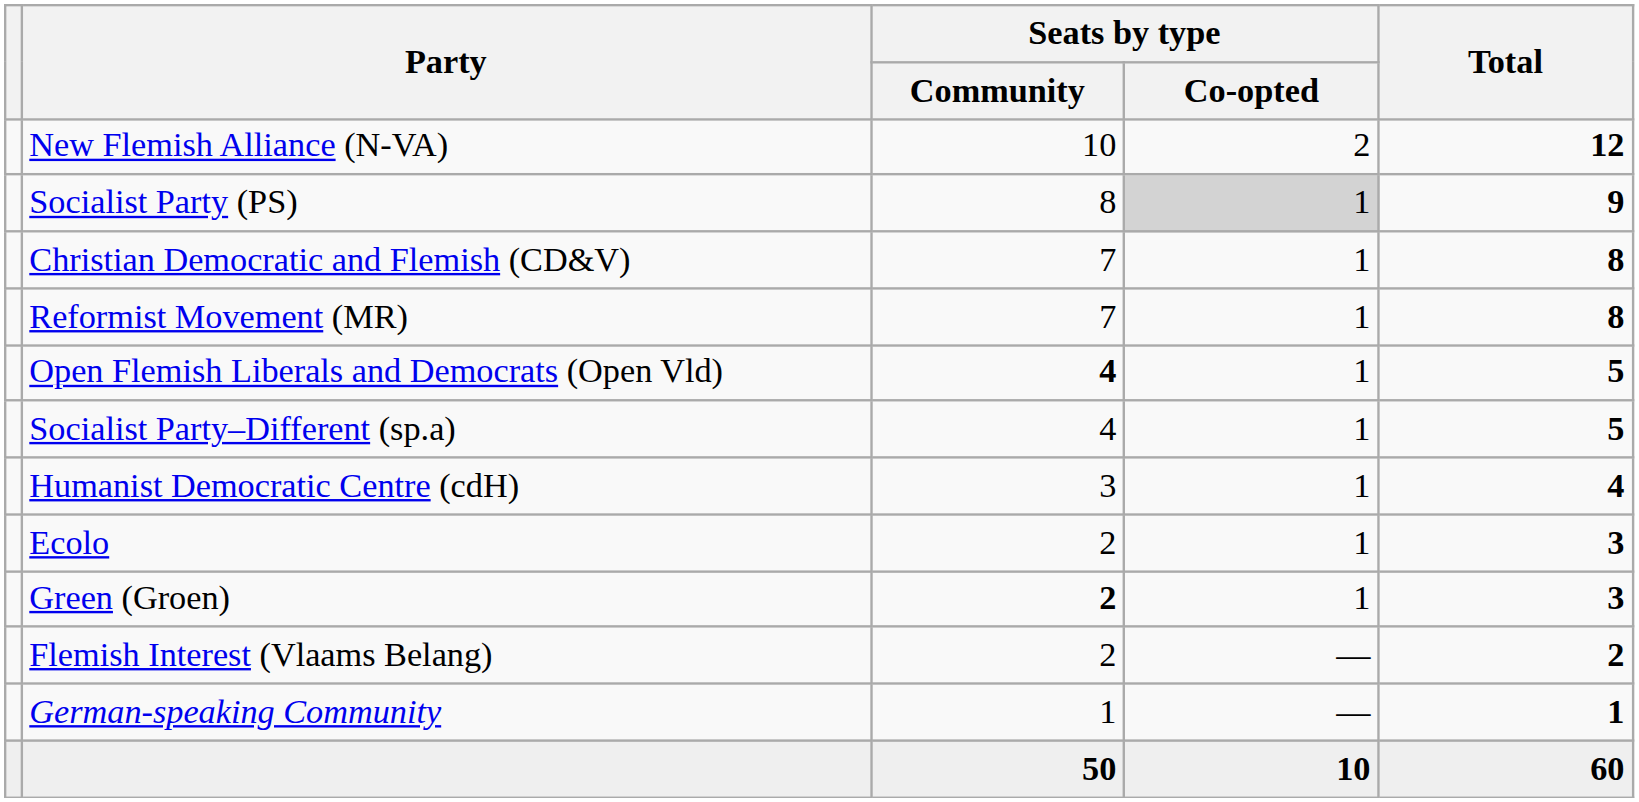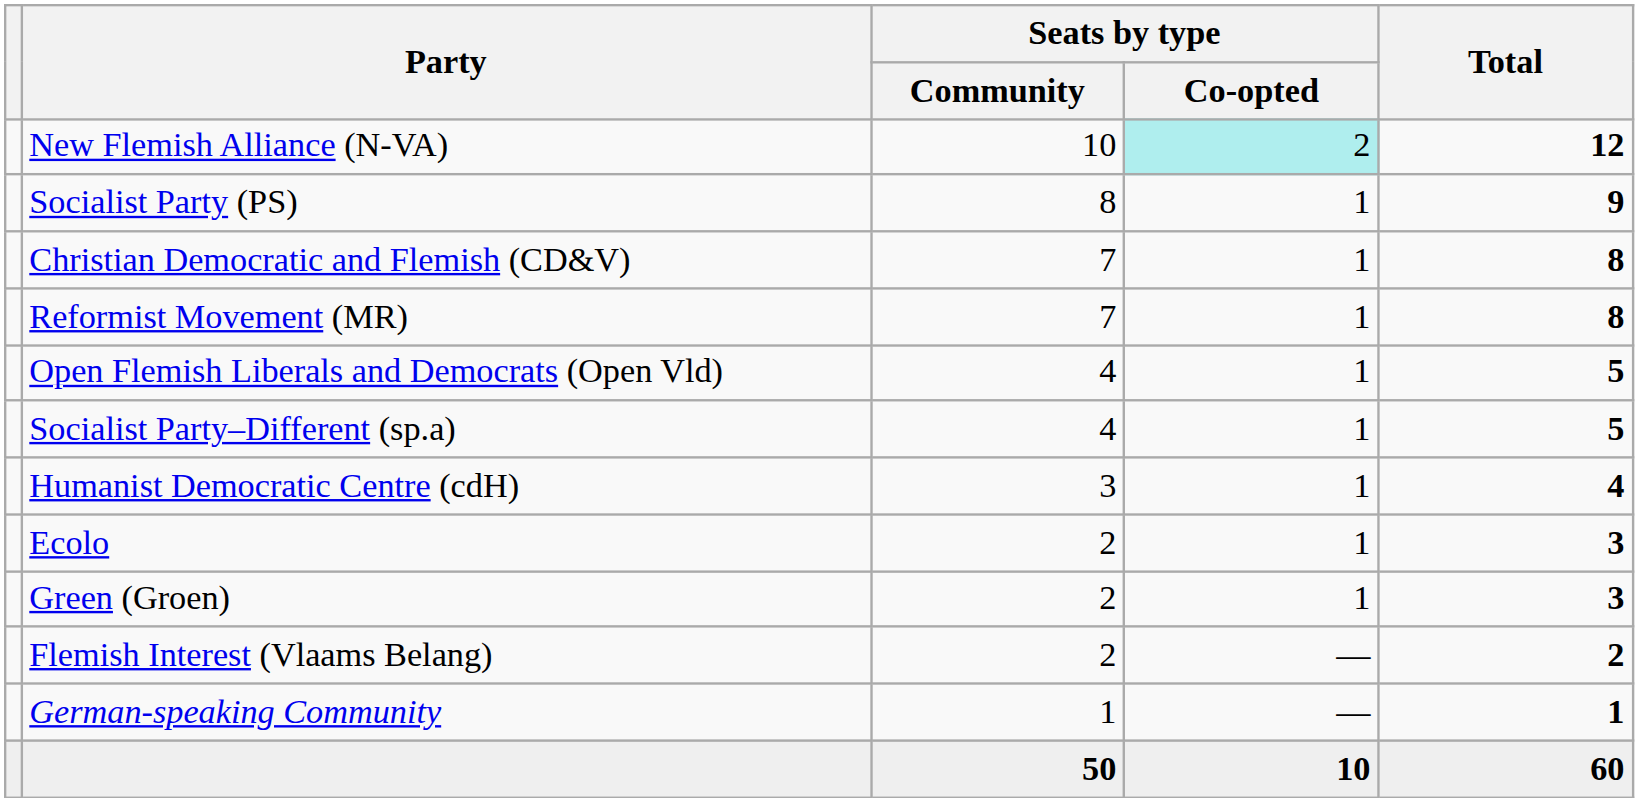(1362, 146) no background -> (1362, 146) paleturquoise background
(1362, 202) lightgrey background -> (1362, 202) no background
(1108, 372) bold -> (1108, 372) normal
(1108, 598) bold -> (1108, 598) normal
